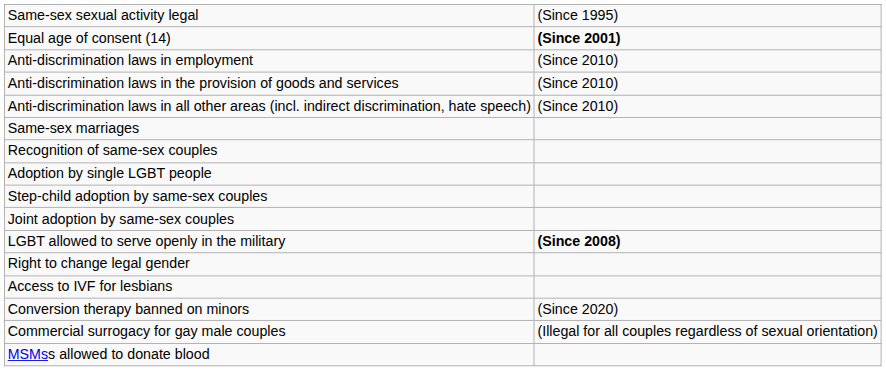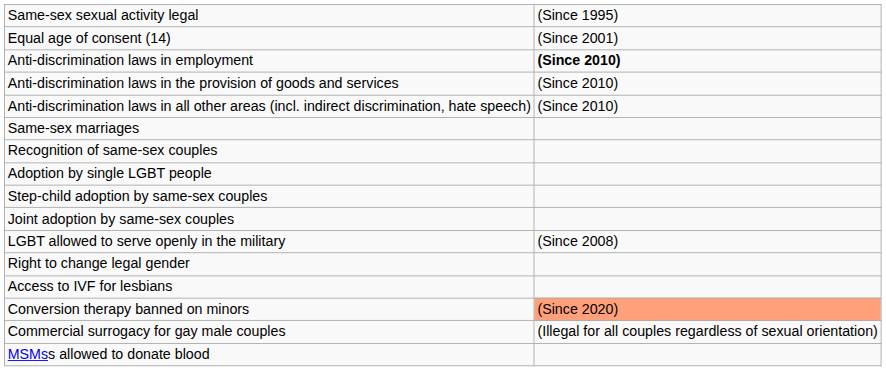(579, 38) bold -> (578, 38) normal
(578, 60) normal -> (579, 60) bold
(579, 241) bold -> (578, 241) normal
(578, 309) no background -> (578, 309) lightsalmon background
